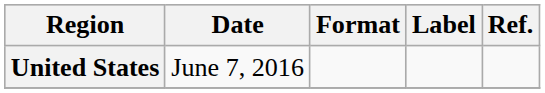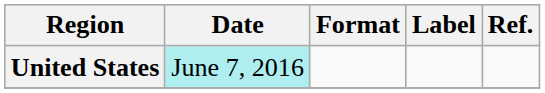(238, 66) no background -> (238, 66) paleturquoise background
